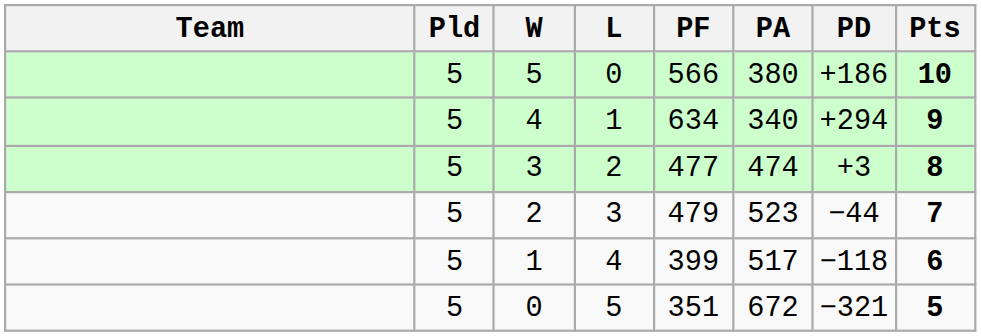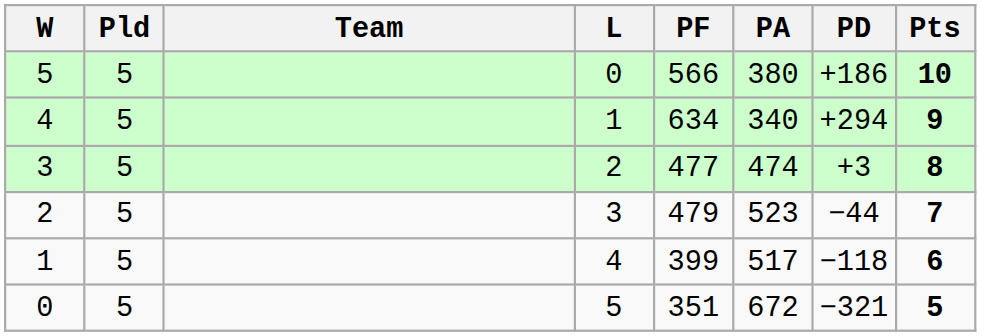columns swapped: (210, 28) <-> (534, 28)
